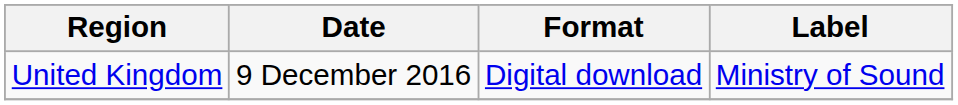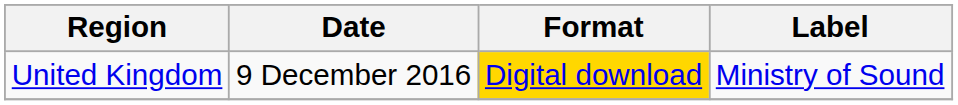(594, 74) no background -> (594, 74) gold background
